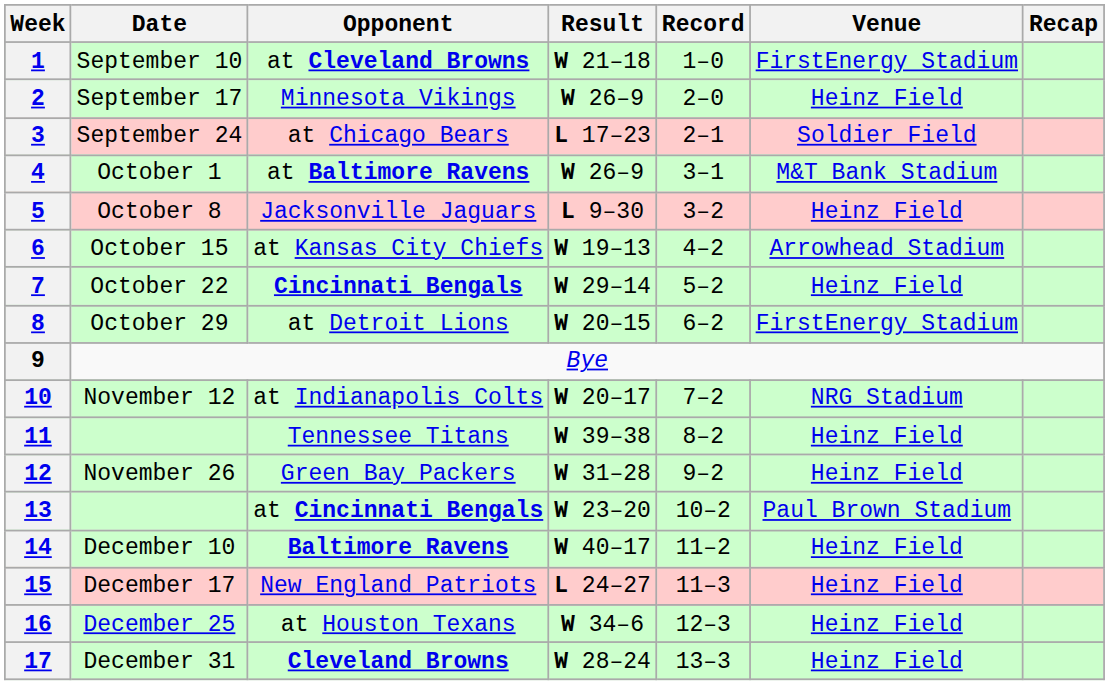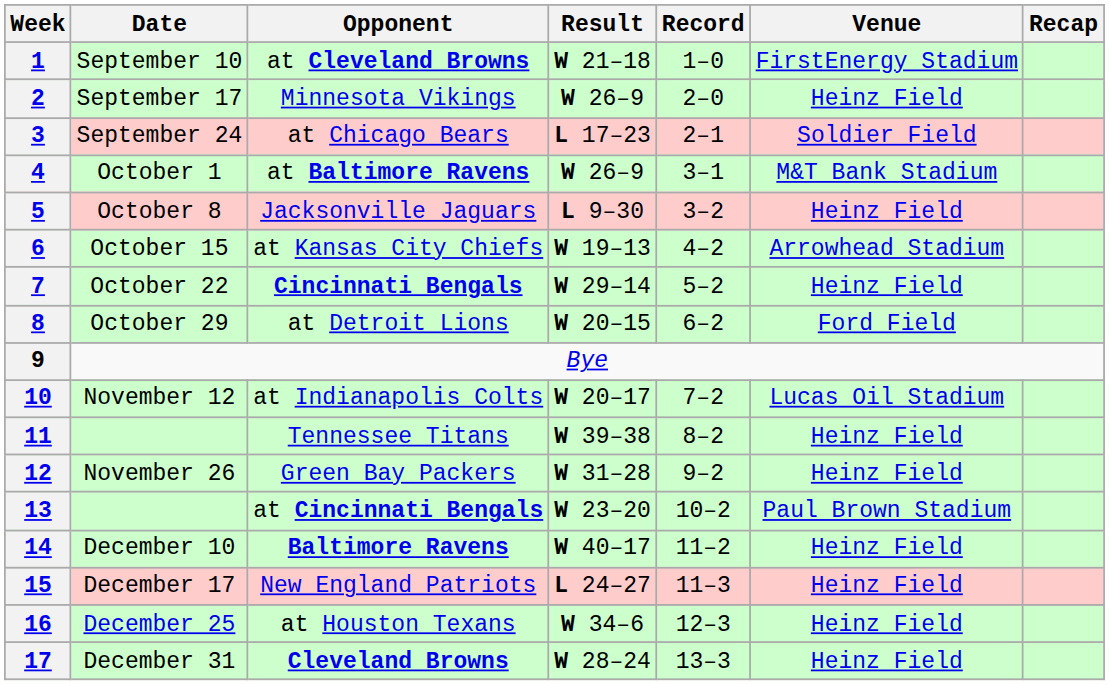(887, 324) FirstEnergy Stadium -> (887, 324) Ford Field
(887, 399) NRG Stadium -> (887, 399) Lucas Oil Stadium
